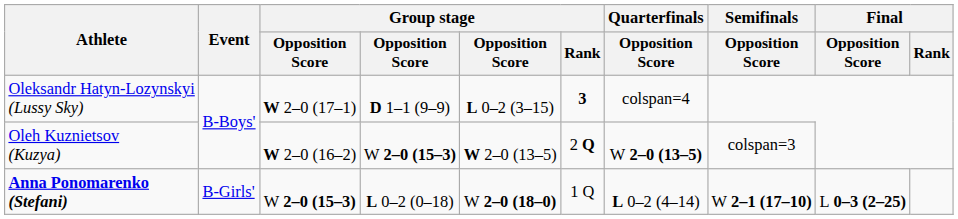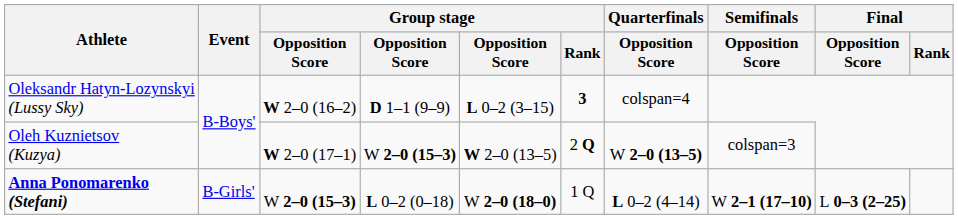(310, 108) W 2–0 (17–1) -> (310, 108) W 2–0 (16–2)
(310, 155) W 2–0 (16–2) -> (310, 155) W 2–0 (17–1)
